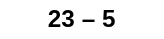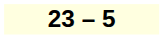(82, 19) no background -> (82, 19) lightyellow background
